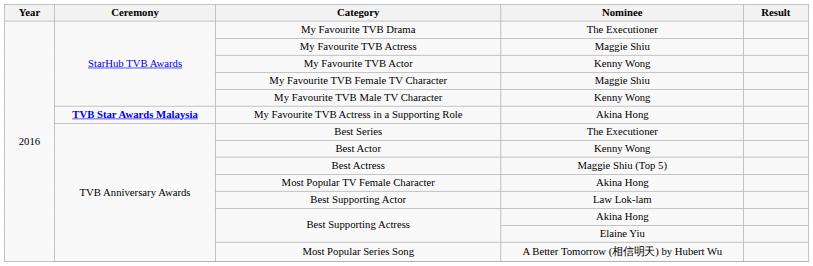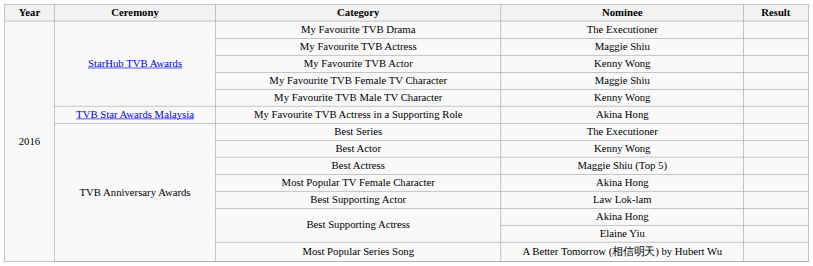(135, 115) bold -> (135, 115) normal
